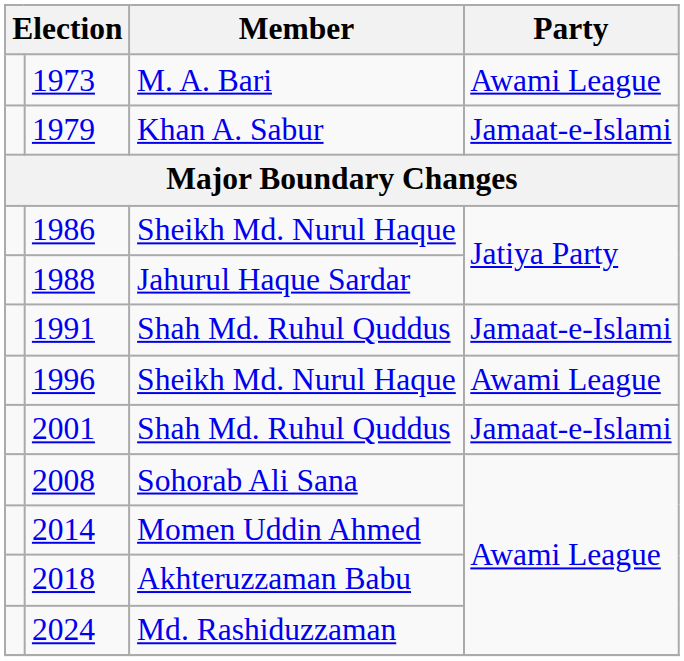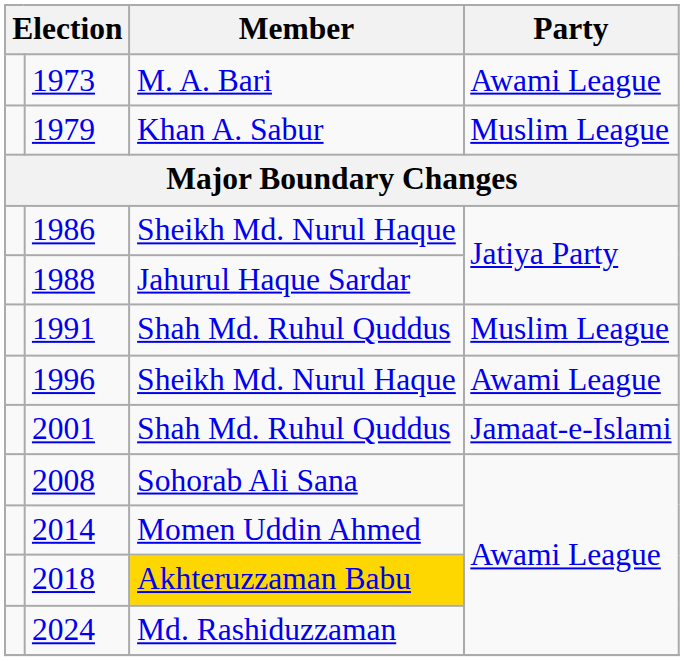(571, 129) Jamaat-e-Islami -> (570, 129) Muslim League
(571, 329) Jamaat-e-Islami -> (570, 329) Muslim League
(274, 579) no background -> (274, 579) gold background
